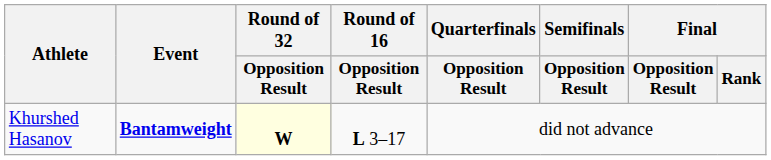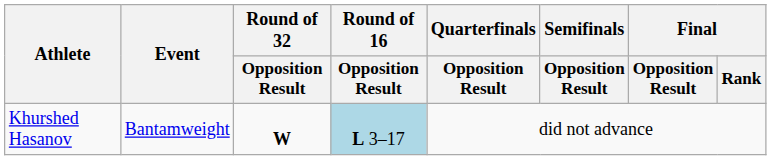(176, 129) bold -> (177, 129) normal
(284, 140) lightyellow background -> (282, 140) no background
(379, 140) no background -> (378, 140) lightblue background
